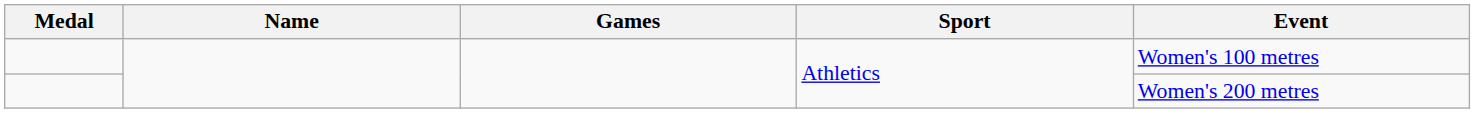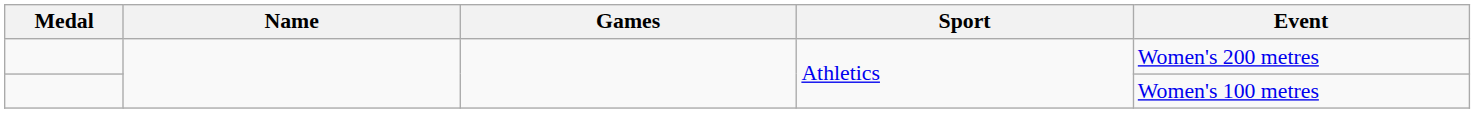(1228, 56) Women's 100 metres -> (1228, 56) Women's 200 metres
(1228, 90) Women's 200 metres -> (1228, 90) Women's 100 metres
